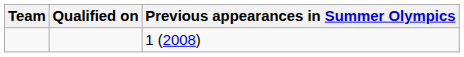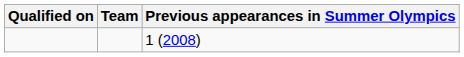columns swapped: (27, 16) <-> (96, 16)
